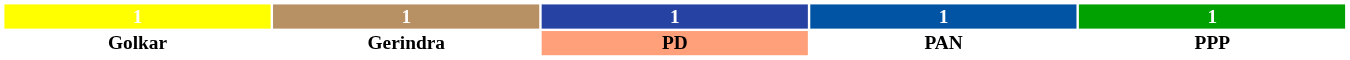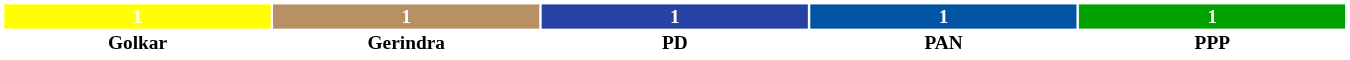(675, 43) lightsalmon background -> (675, 43) no background
